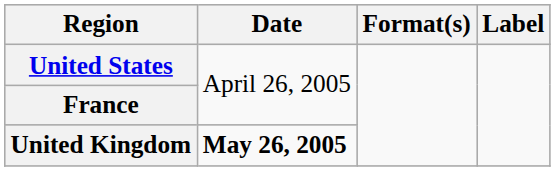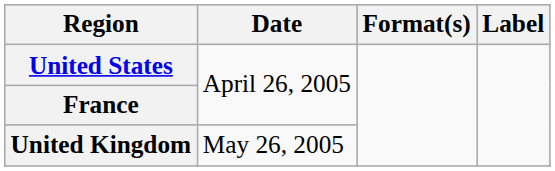(275, 144) bold -> (273, 144) normal
